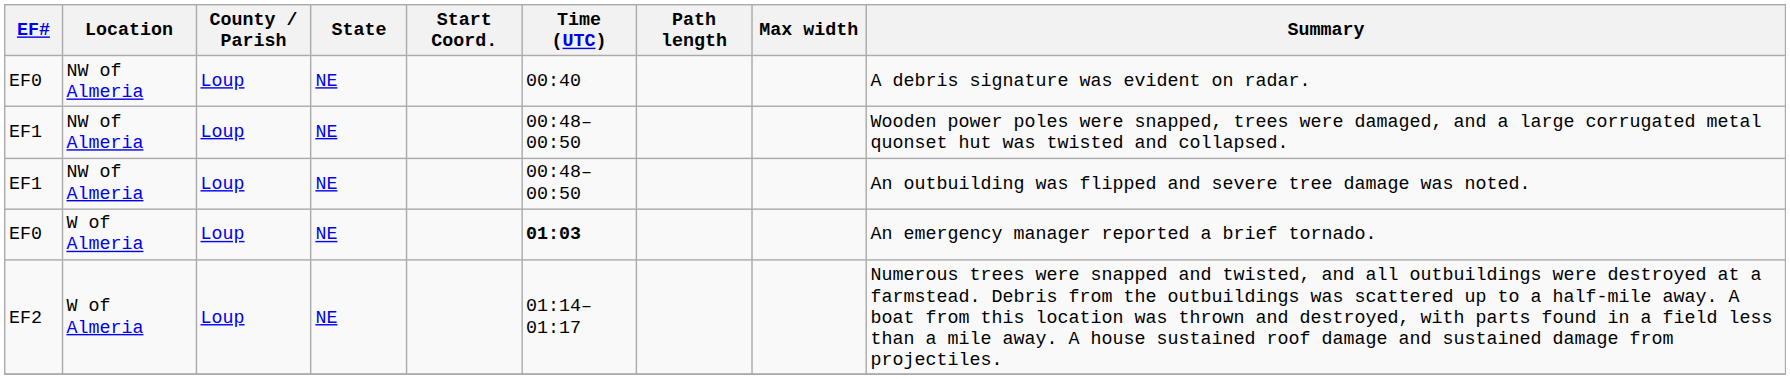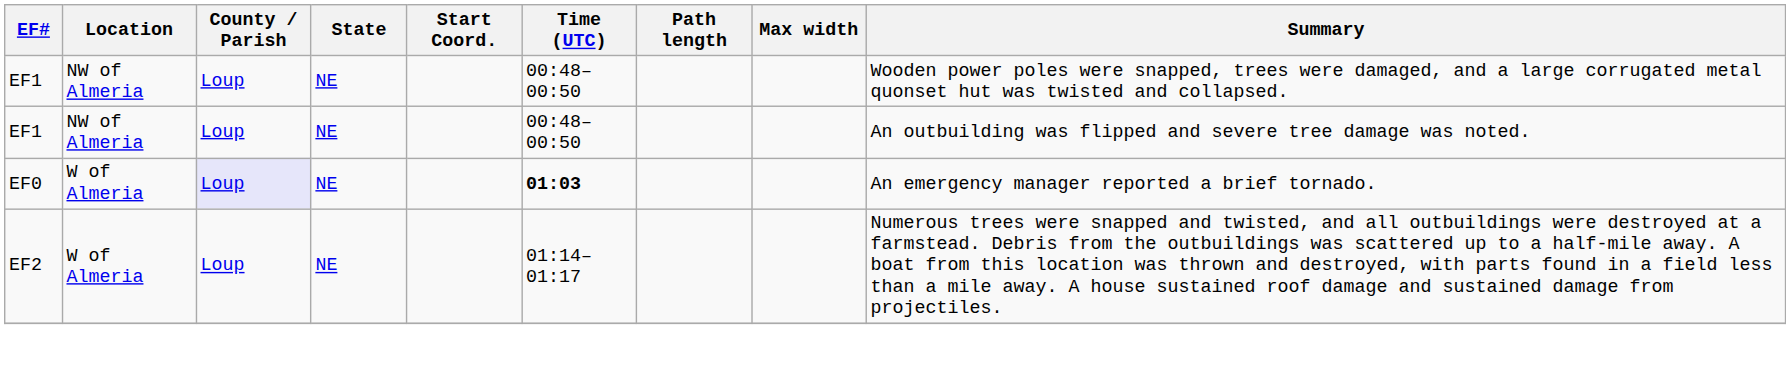- row: (26, 81)
(223, 234) no background -> (223, 183) lavender background
